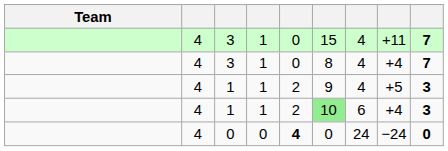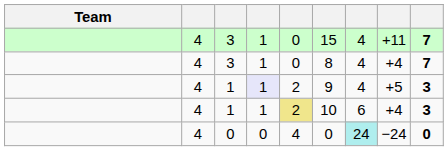(263, 87) no background -> (263, 87) lavender background
(296, 110) no background -> (296, 110) khaki background
(329, 110) lightgreen background -> (329, 110) no background
(296, 134) bold -> (296, 134) normal
(361, 134) no background -> (361, 134) paleturquoise background
